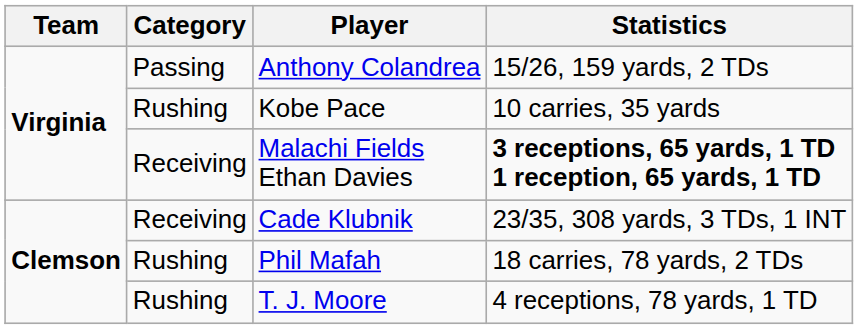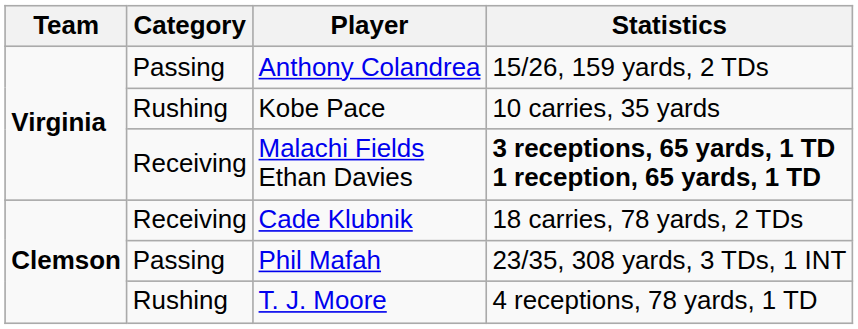(669, 219) 23/35, 308 yards, 3 TDs, 1 INT -> (648, 219) 18 carries, 78 yards, 2 TDs
(180, 260) Rushing -> (179, 260) Passing
(648, 260) 18 carries, 78 yards, 2 TDs -> (669, 260) 23/35, 308 yards, 3 TDs, 1 INT
